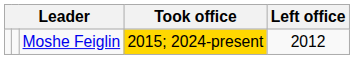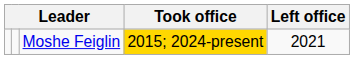(308, 41) 2012 -> (308, 41) 2021
